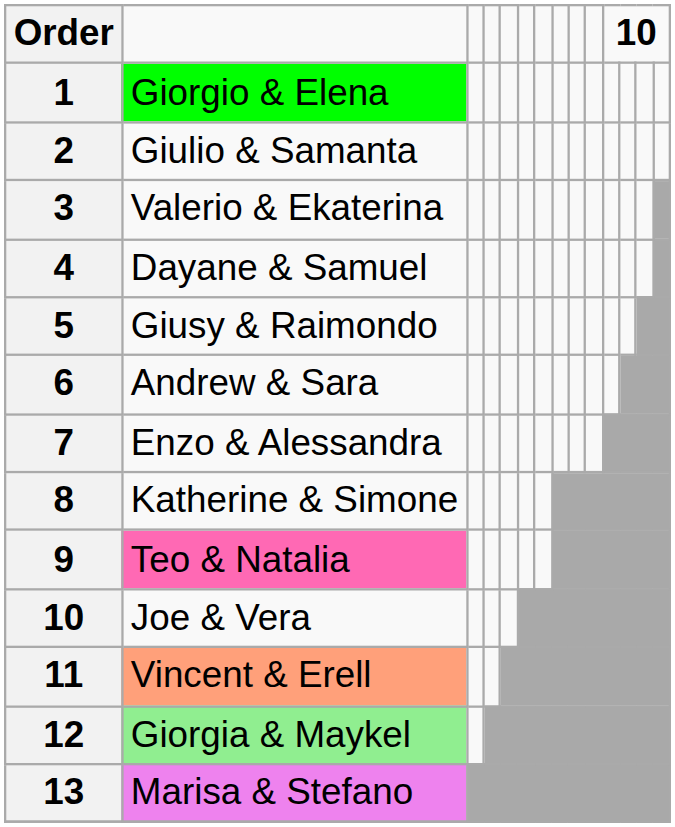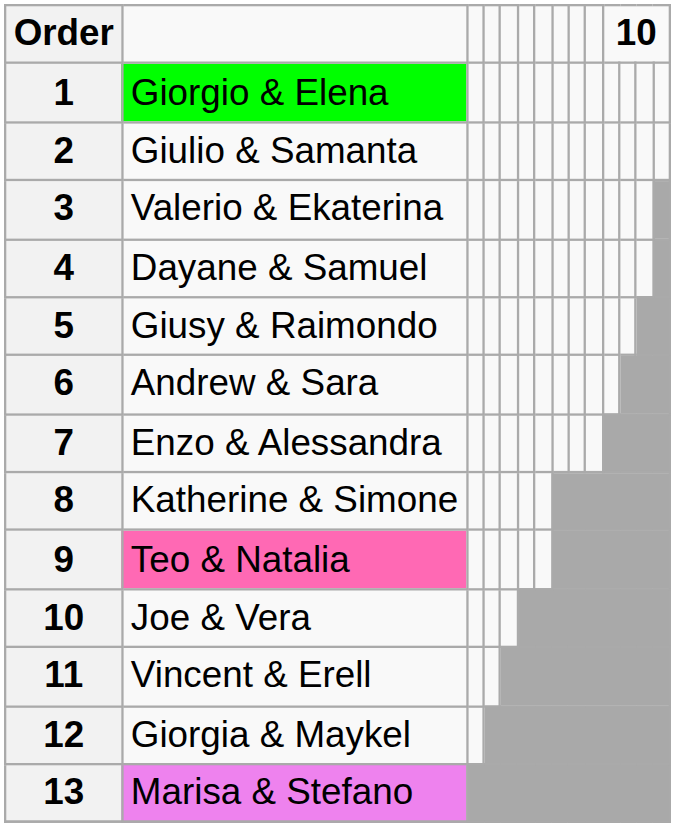(251, 675) lightsalmon background -> (251, 675) no background
(271, 734) lightgreen background -> (271, 734) no background
